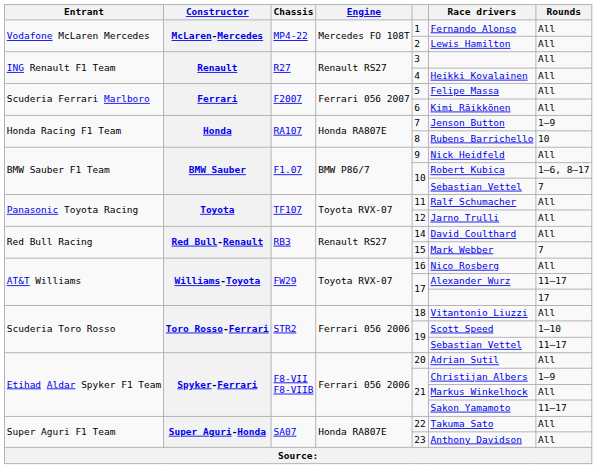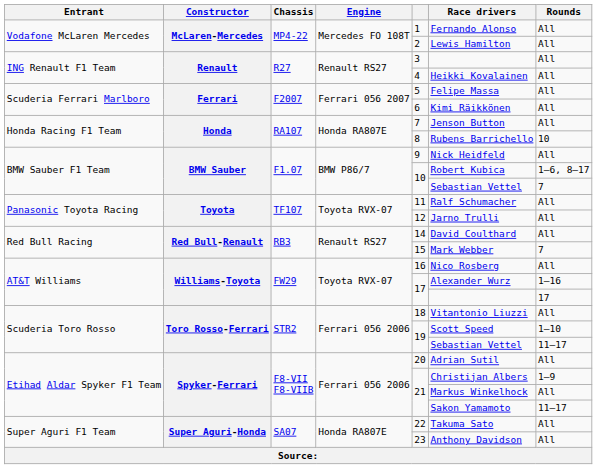(547, 123) 1–9 -> (547, 123) All
(552, 281) 11–17 -> (549, 281) 1–16
